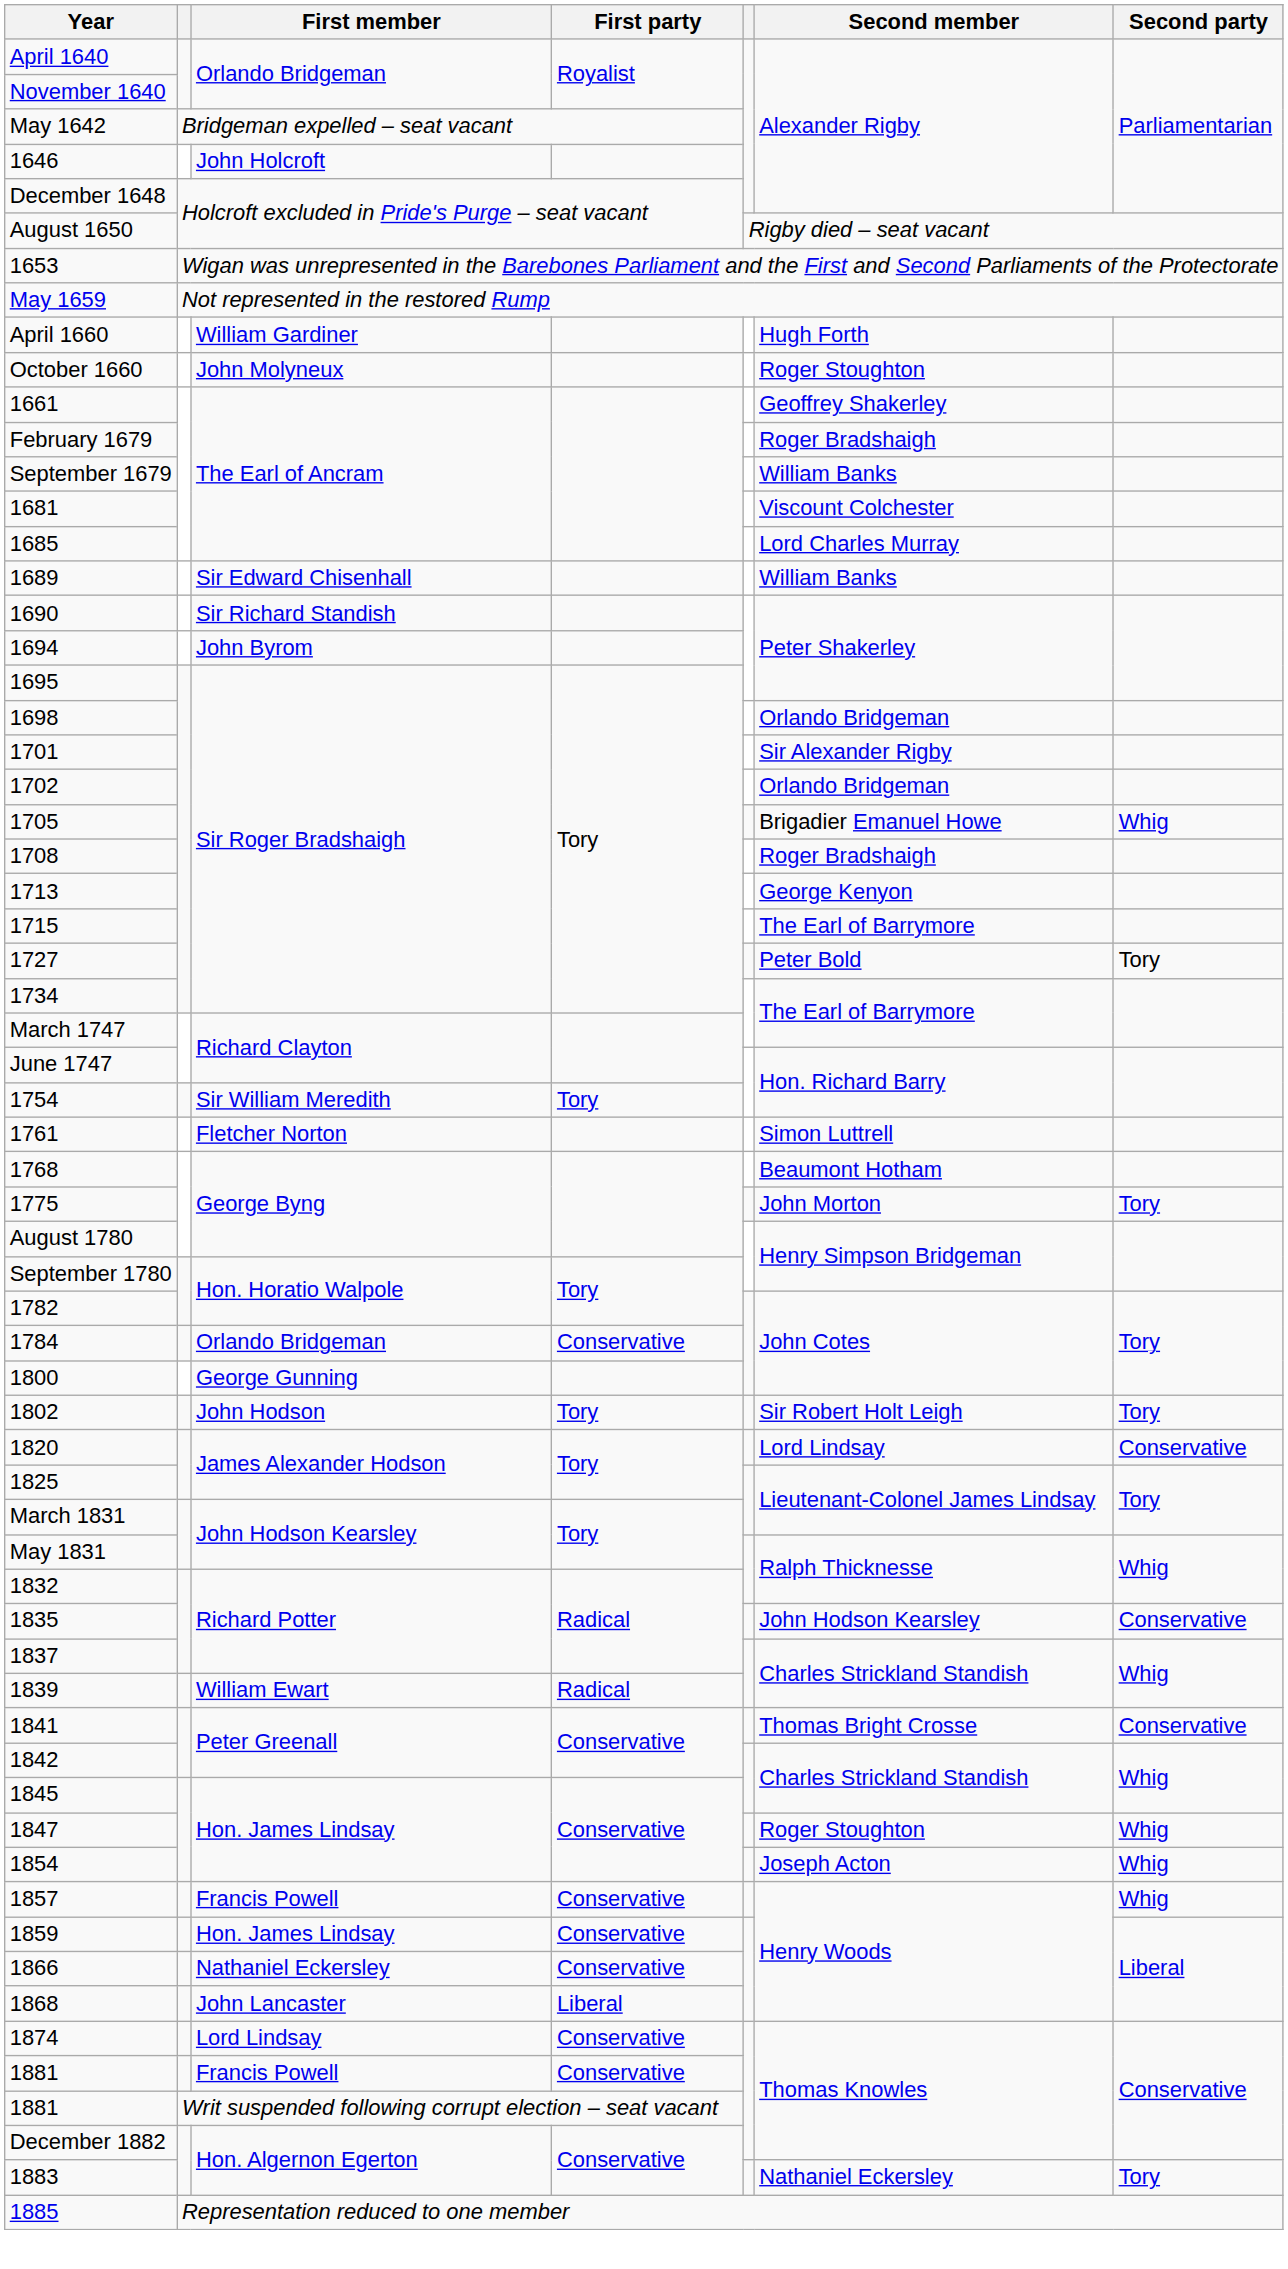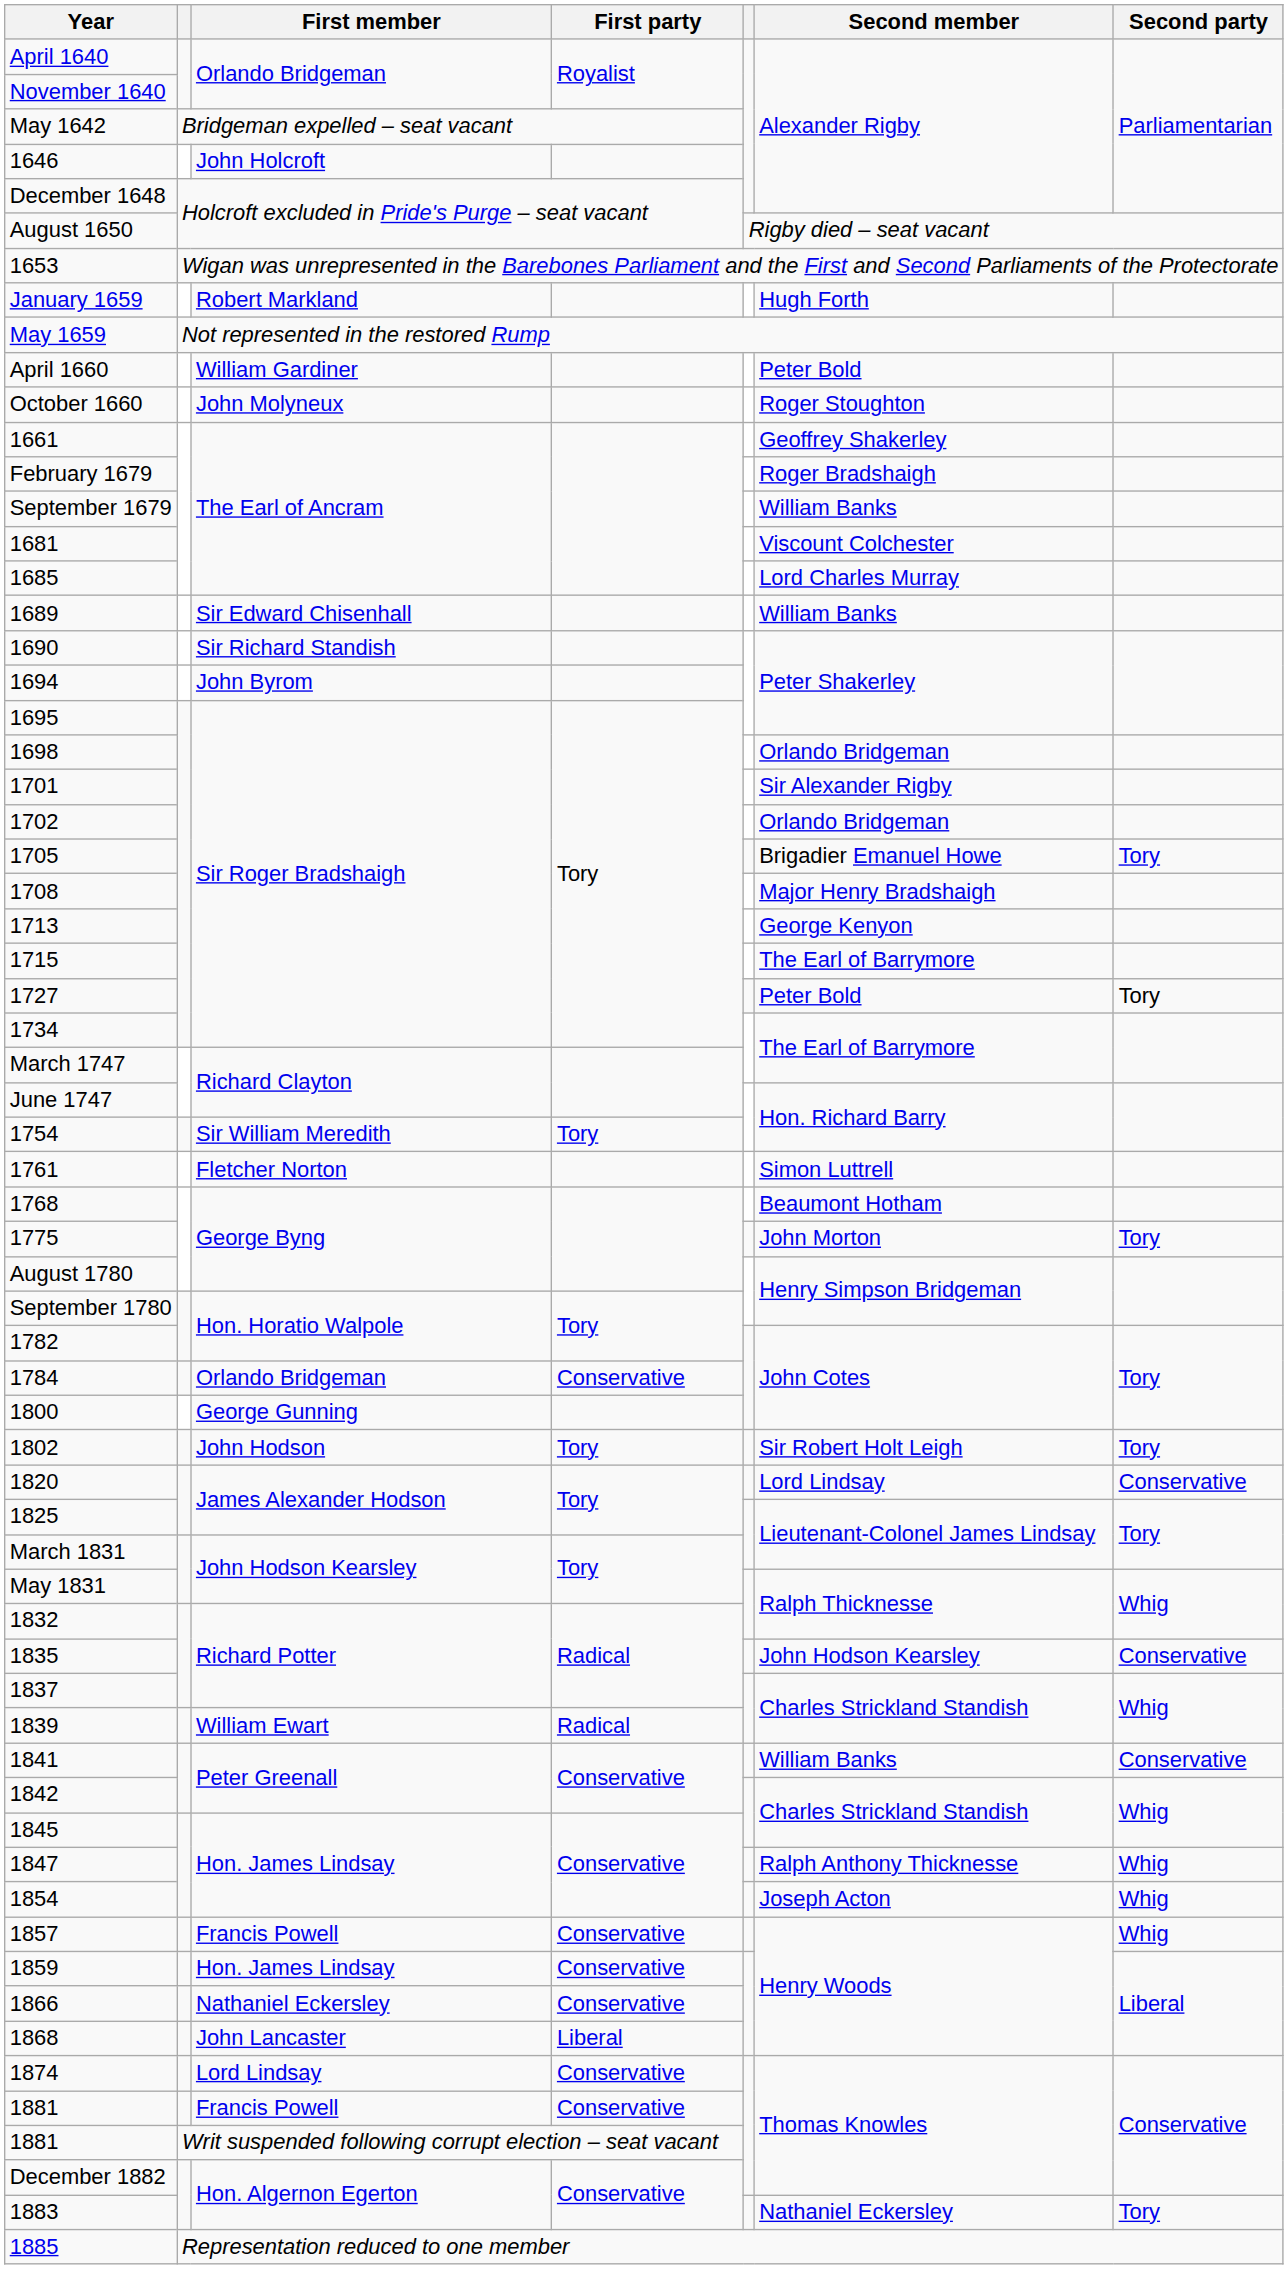+ row: (76, 299)
(814, 334) Hugh Forth -> (810, 369) Peter Bold
(1144, 821) Whig -> (1139, 856) Tory
(848, 856) Roger Bradshaigh -> (877, 890) Major Henry Bradshaigh
(868, 1725) Thomas Bright Crosse -> (828, 1760) William Banks
(842, 1829) Roger Stoughton -> (889, 1864) Ralph Anthony Thicknesse
